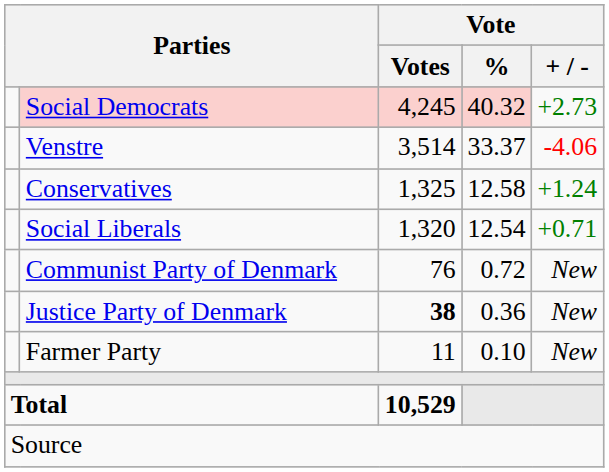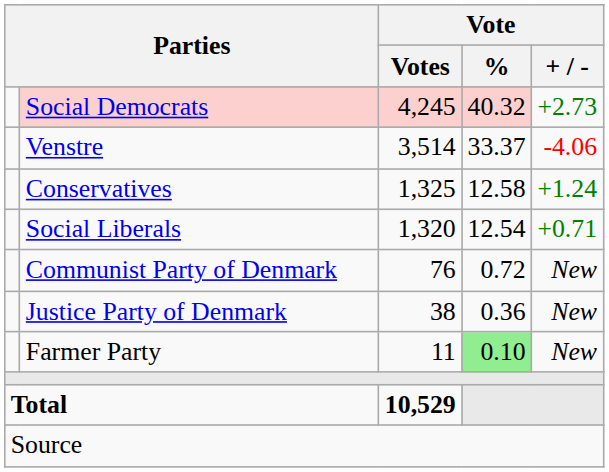(443, 310) bold -> (443, 310) normal
(503, 351) no background -> (503, 351) lightgreen background
